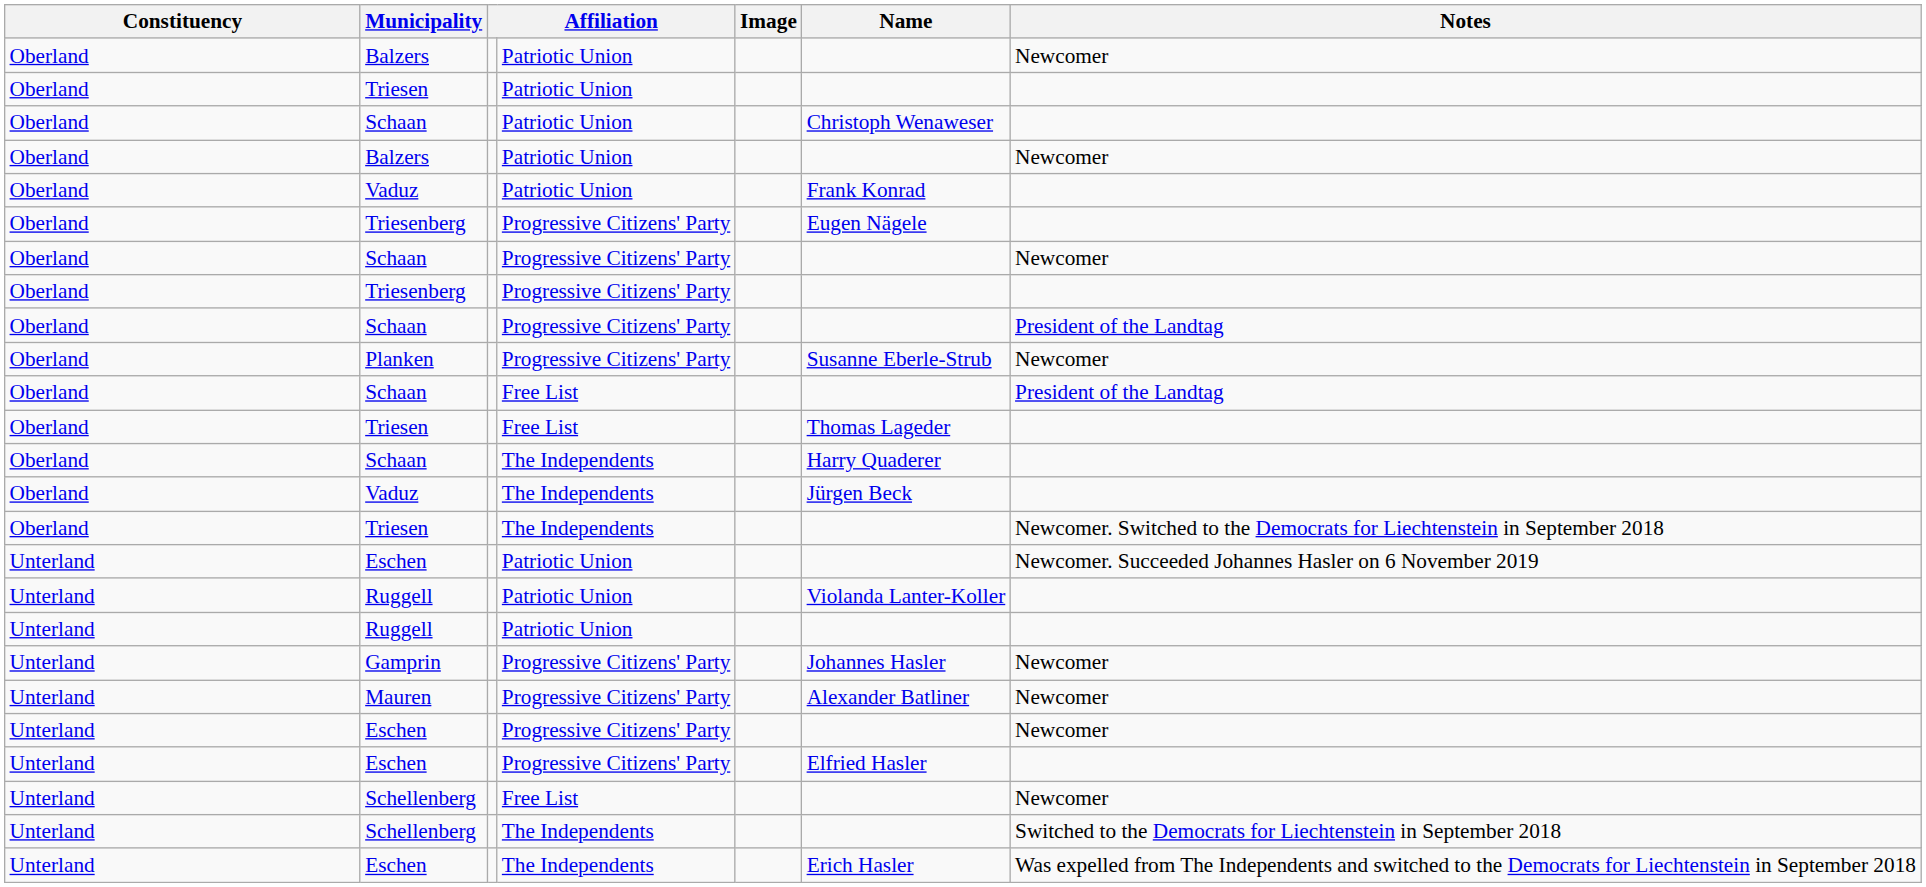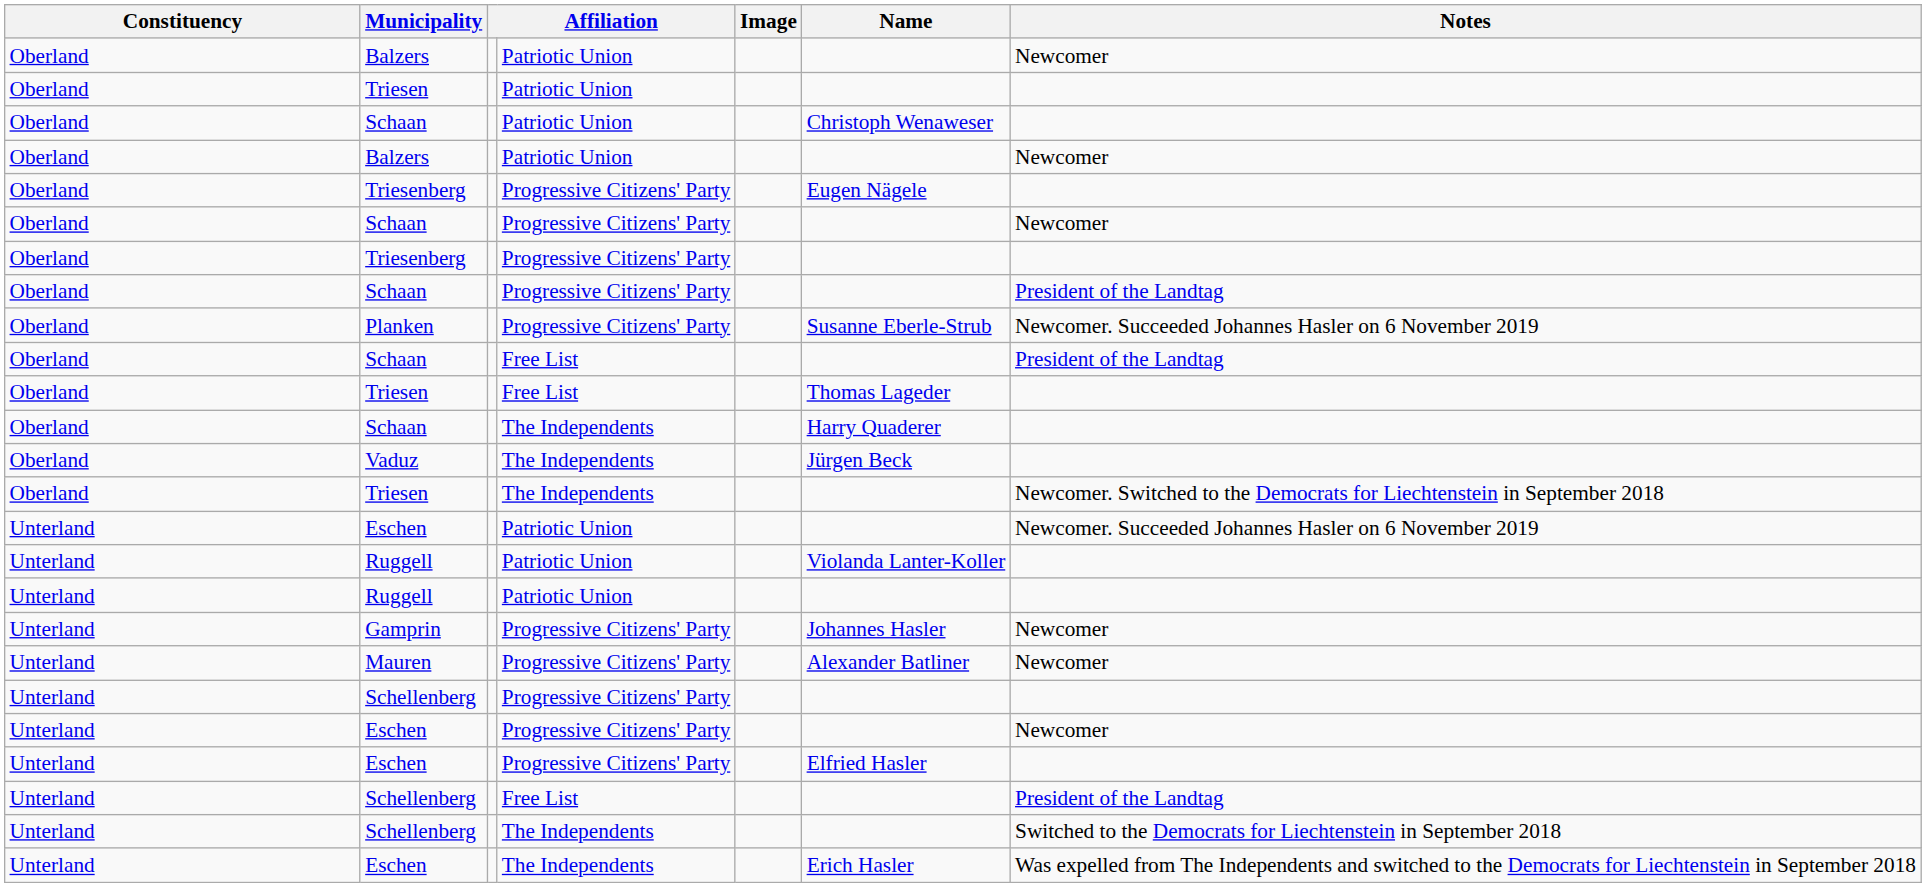- row: (392, 190)
(1062, 358) Newcomer -> (1277, 325) Newcomer. Succeeded Johannes Hasler on 6 November 2019
+ row: (421, 696)
(1062, 797) Newcomer -> (1119, 797) President of the Landtag
